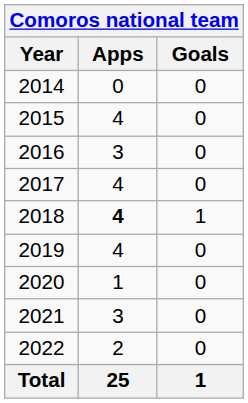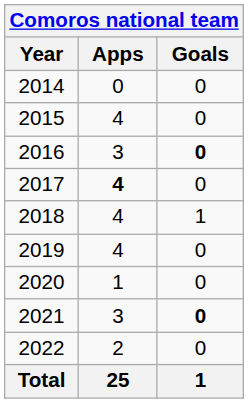(200, 151) normal -> (200, 151) bold
(118, 184) normal -> (118, 184) bold
(118, 217) bold -> (118, 217) normal
(200, 315) normal -> (200, 315) bold
